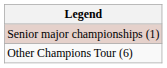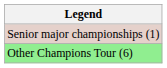(70, 53) no background -> (70, 53) lightgreen background
